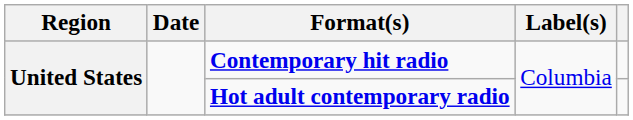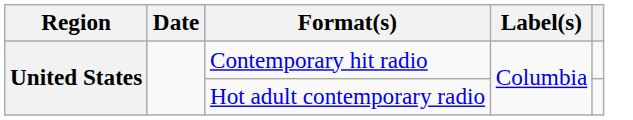(329, 59) bold -> (319, 59) normal
(360, 96) bold -> (347, 96) normal
